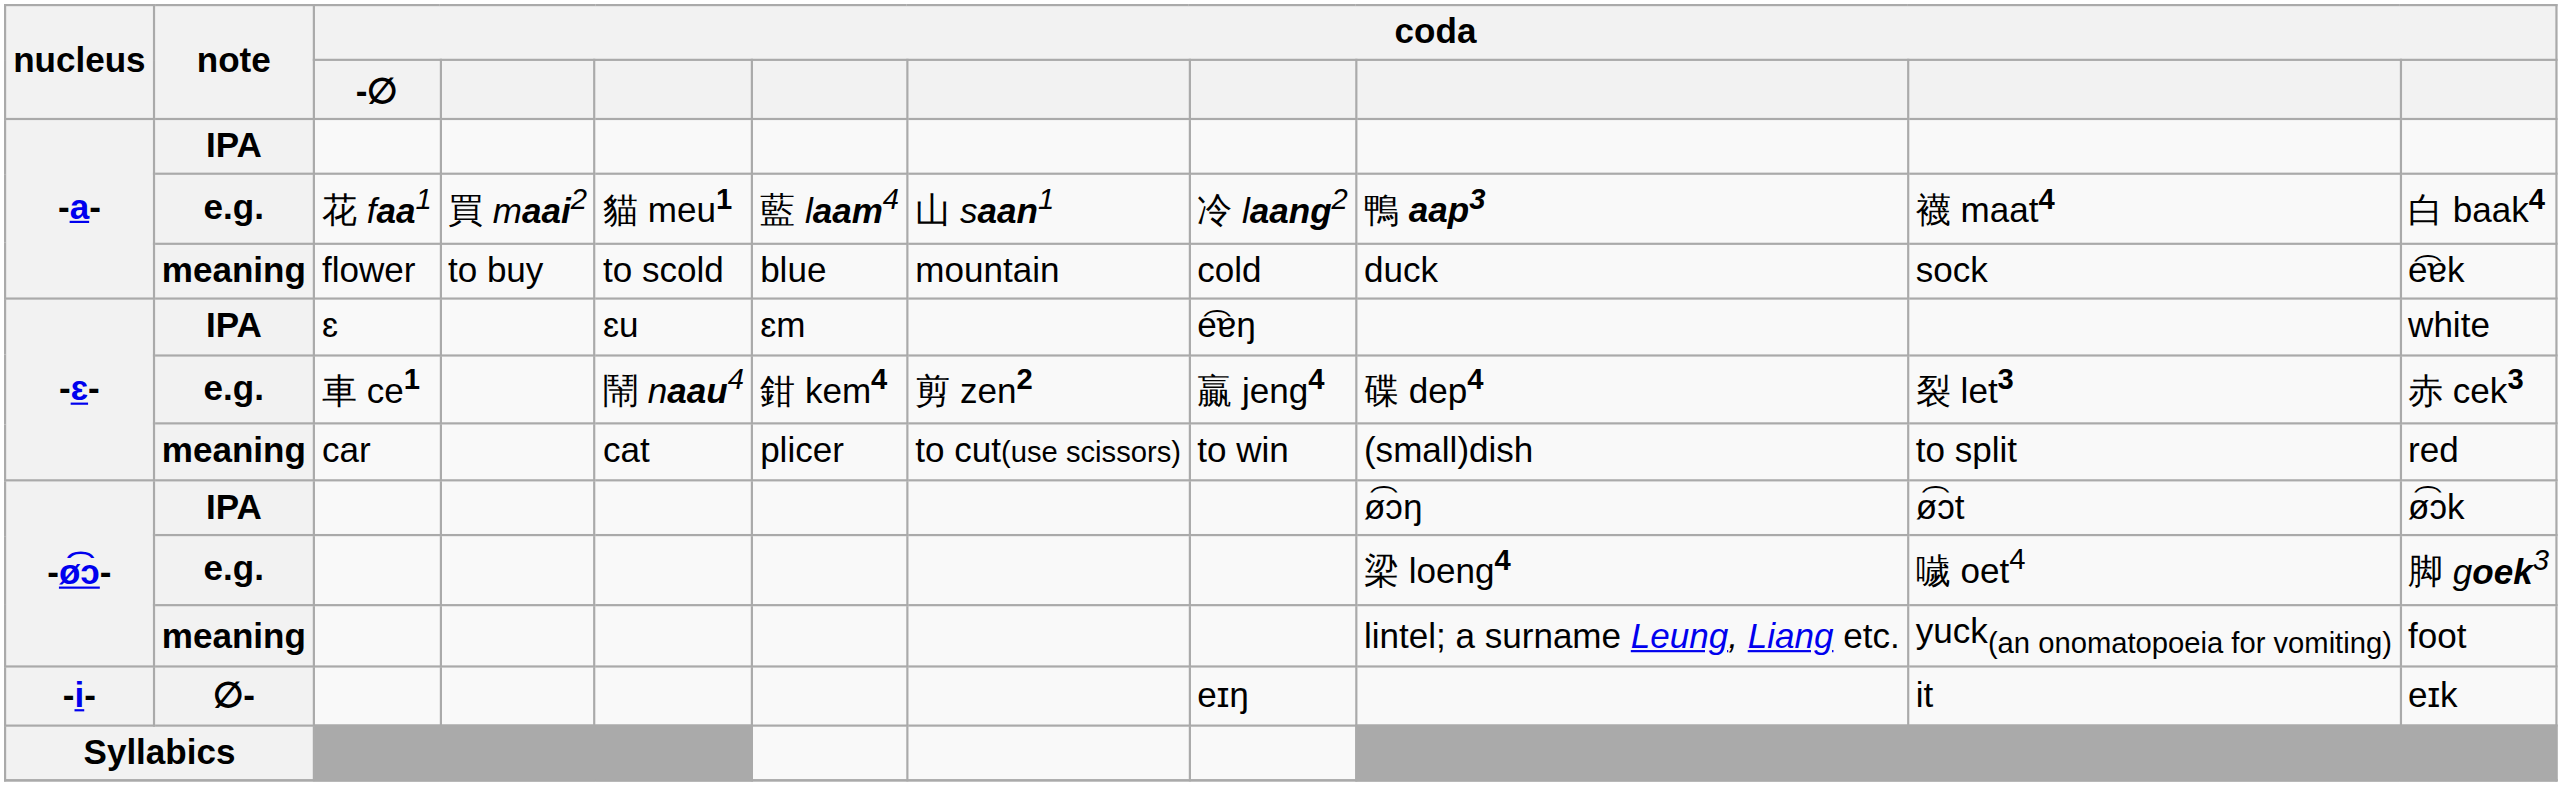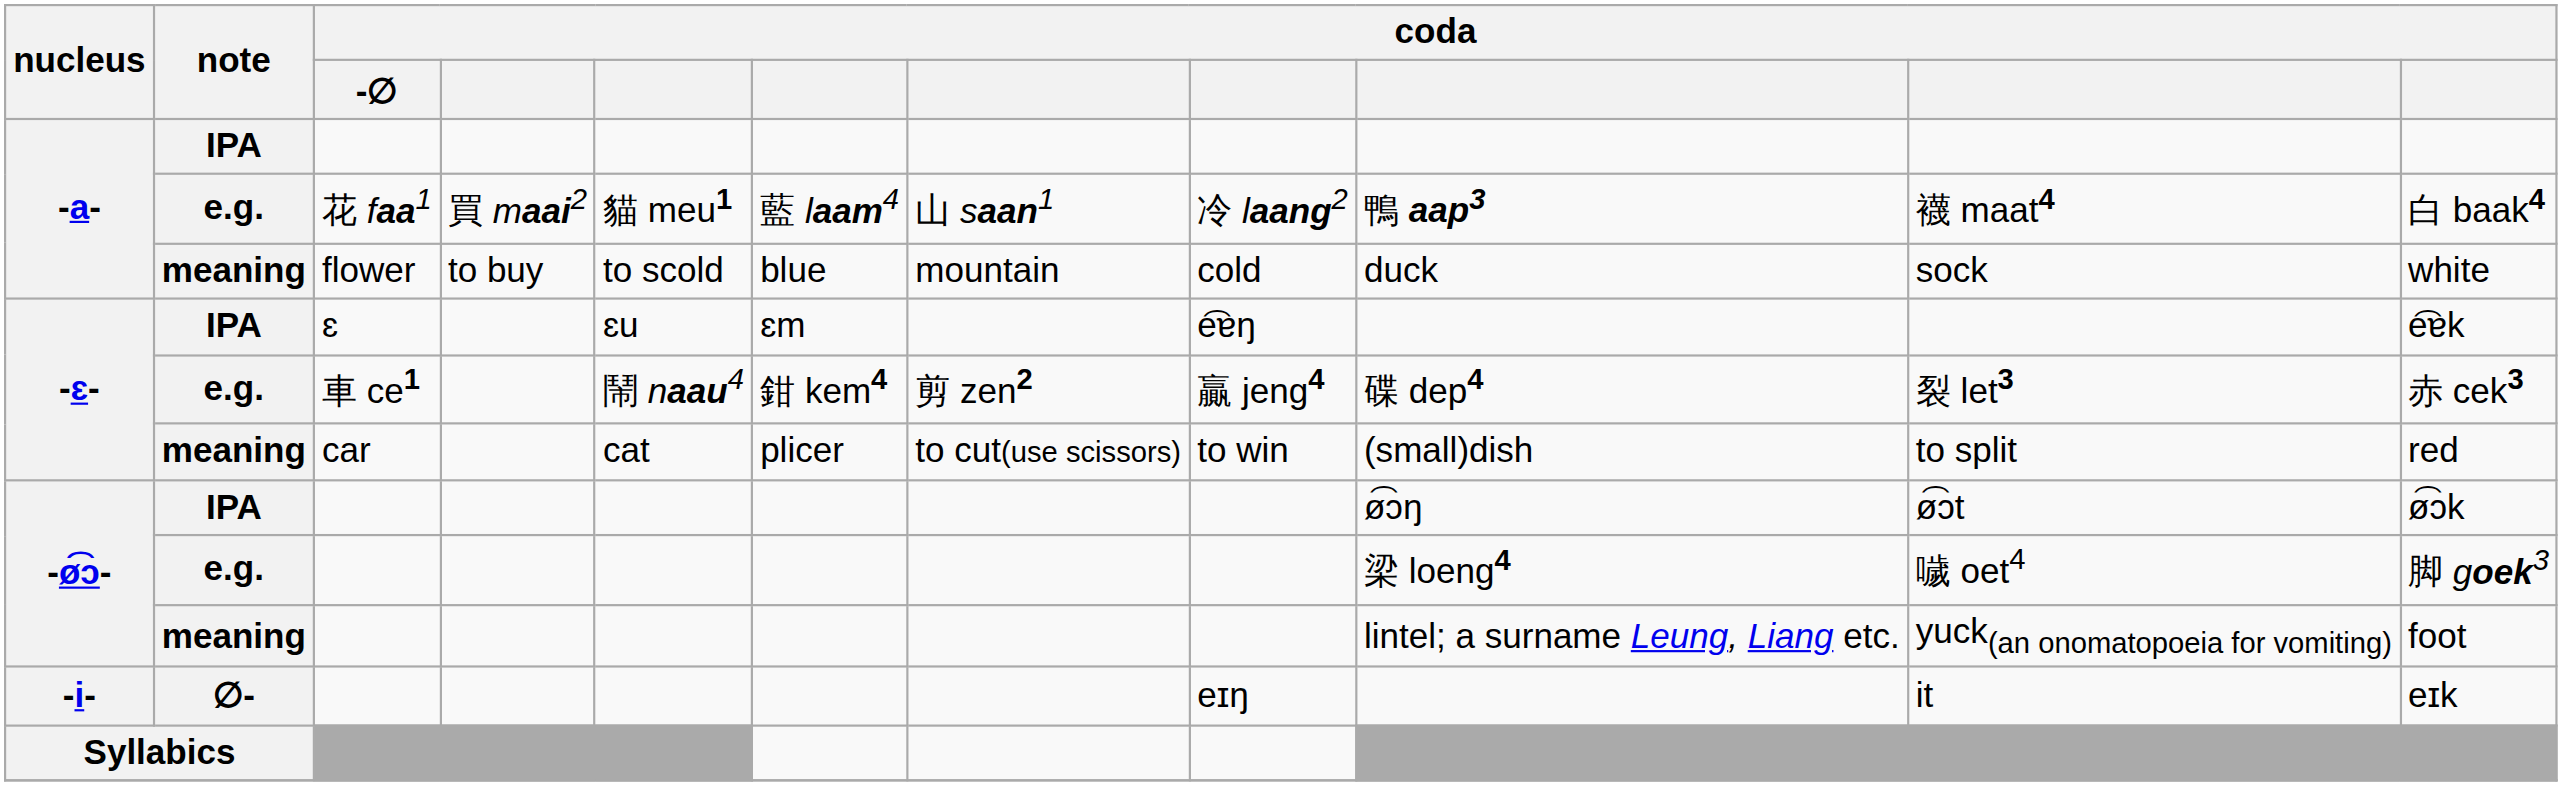(2436, 270) e͡ɐk -> (2449, 270) white
(2449, 326) white -> (2436, 326) e͡ɐk
